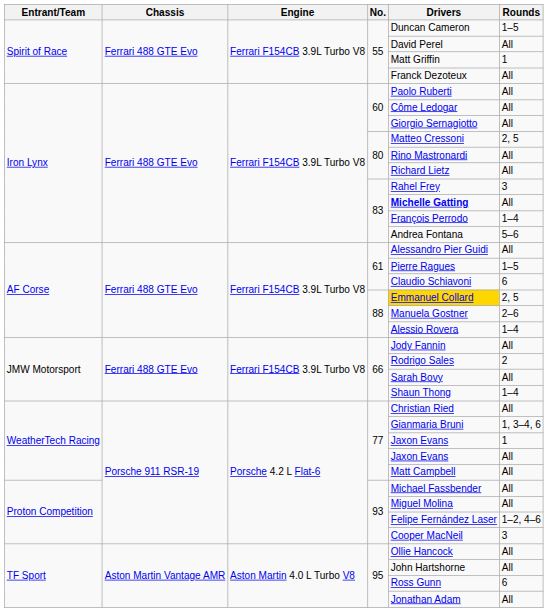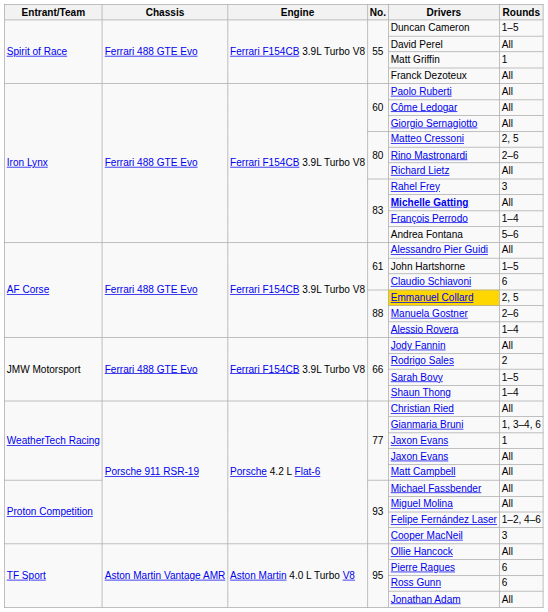(507, 155) All -> (510, 155) 2–6
(423, 266) Pierre Ragues -> (428, 266) John Hartshorne
(507, 377) All -> (510, 377) 1–5
(428, 567) John Hartshorne -> (423, 567) Pierre Ragues
(507, 567) All -> (505, 567) 6
